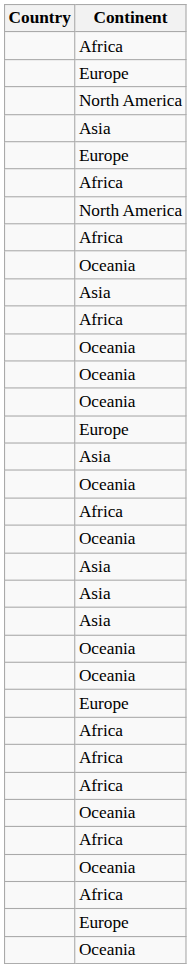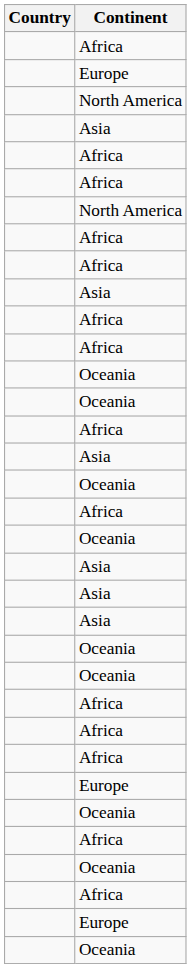(104, 155) Europe -> (101, 155) Africa
(107, 264) Oceania -> (101, 264) Africa
(107, 347) Oceania -> (101, 347) Africa
(104, 429) Europe -> (101, 429) Africa
(104, 703) Europe -> (101, 703) Africa
(101, 785) Africa -> (104, 785) Europe
